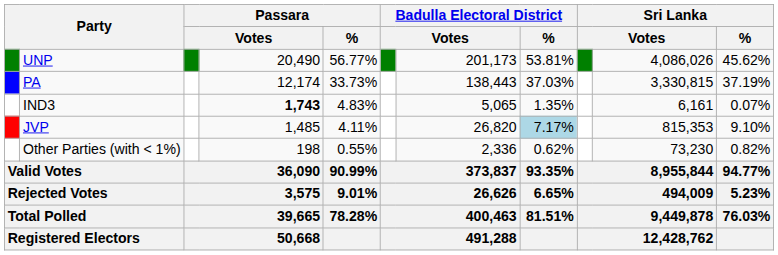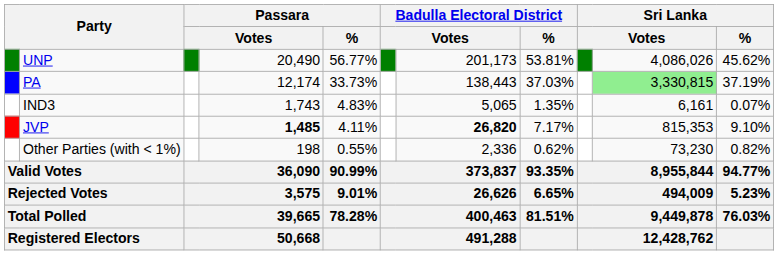(682, 82) no background -> (682, 82) lightgreen background
(302, 104) bold -> (302, 104) normal
(302, 127) normal -> (302, 127) bold
(495, 127) normal -> (495, 127) bold
(554, 127) lightblue background -> (554, 127) no background
